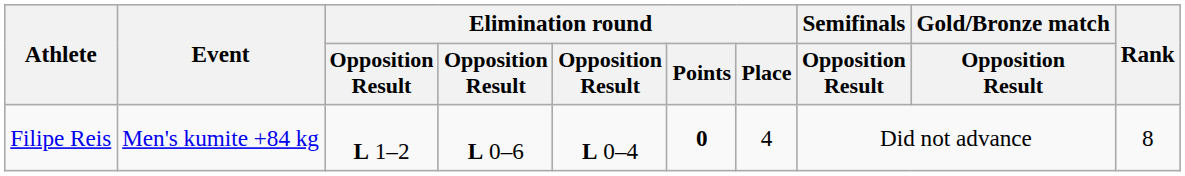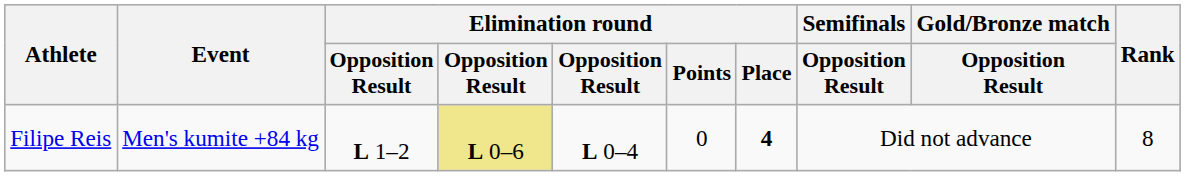(496, 151) no background -> (496, 151) khaki background
(702, 137) bold -> (702, 137) normal
(767, 137) normal -> (767, 137) bold
